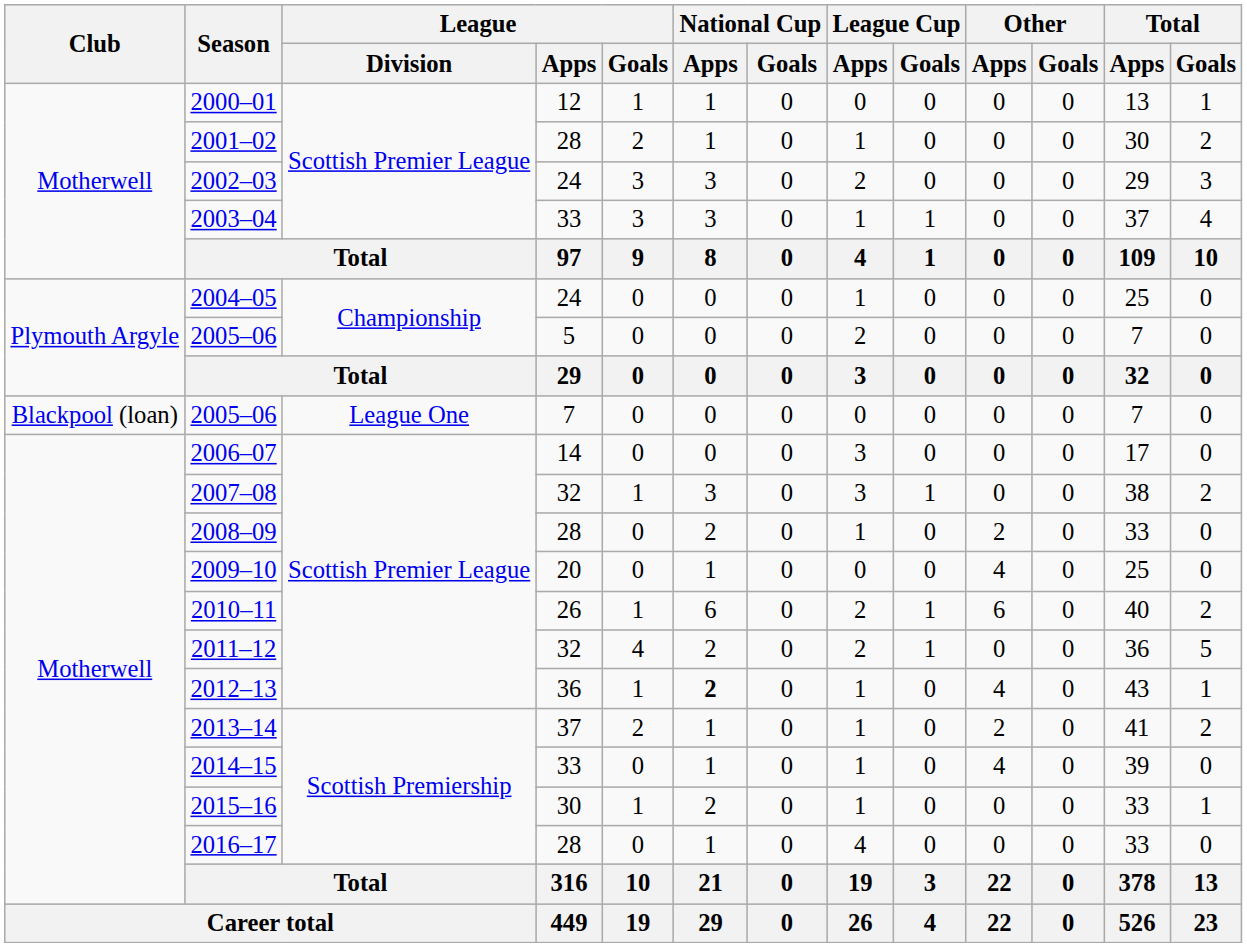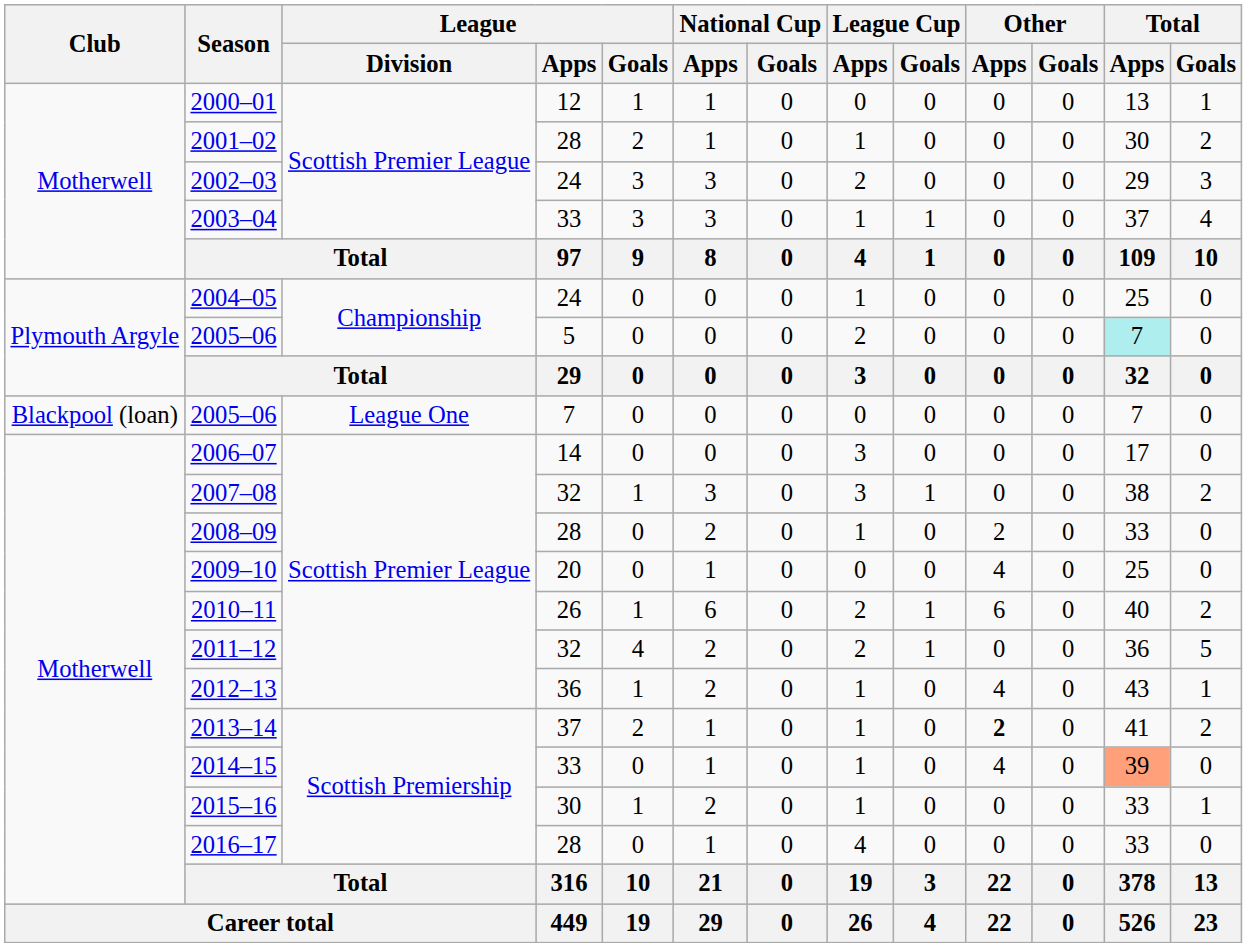(1137, 336) no background -> (1137, 336) paleturquoise background
(710, 688) bold -> (710, 688) normal
(999, 727) normal -> (999, 727) bold
(1137, 766) no background -> (1137, 766) lightsalmon background
